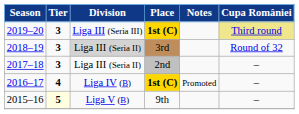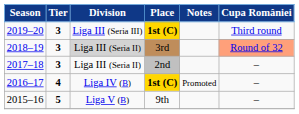(256, 30) khaki background -> (256, 30) no background
(256, 48) no background -> (256, 48) lightsalmon background
(58, 100) lightyellow background -> (58, 100) no background
